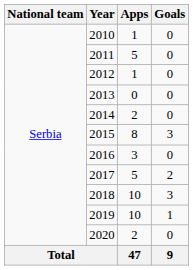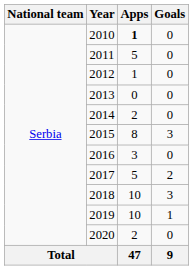(134, 34) normal -> (134, 34) bold
